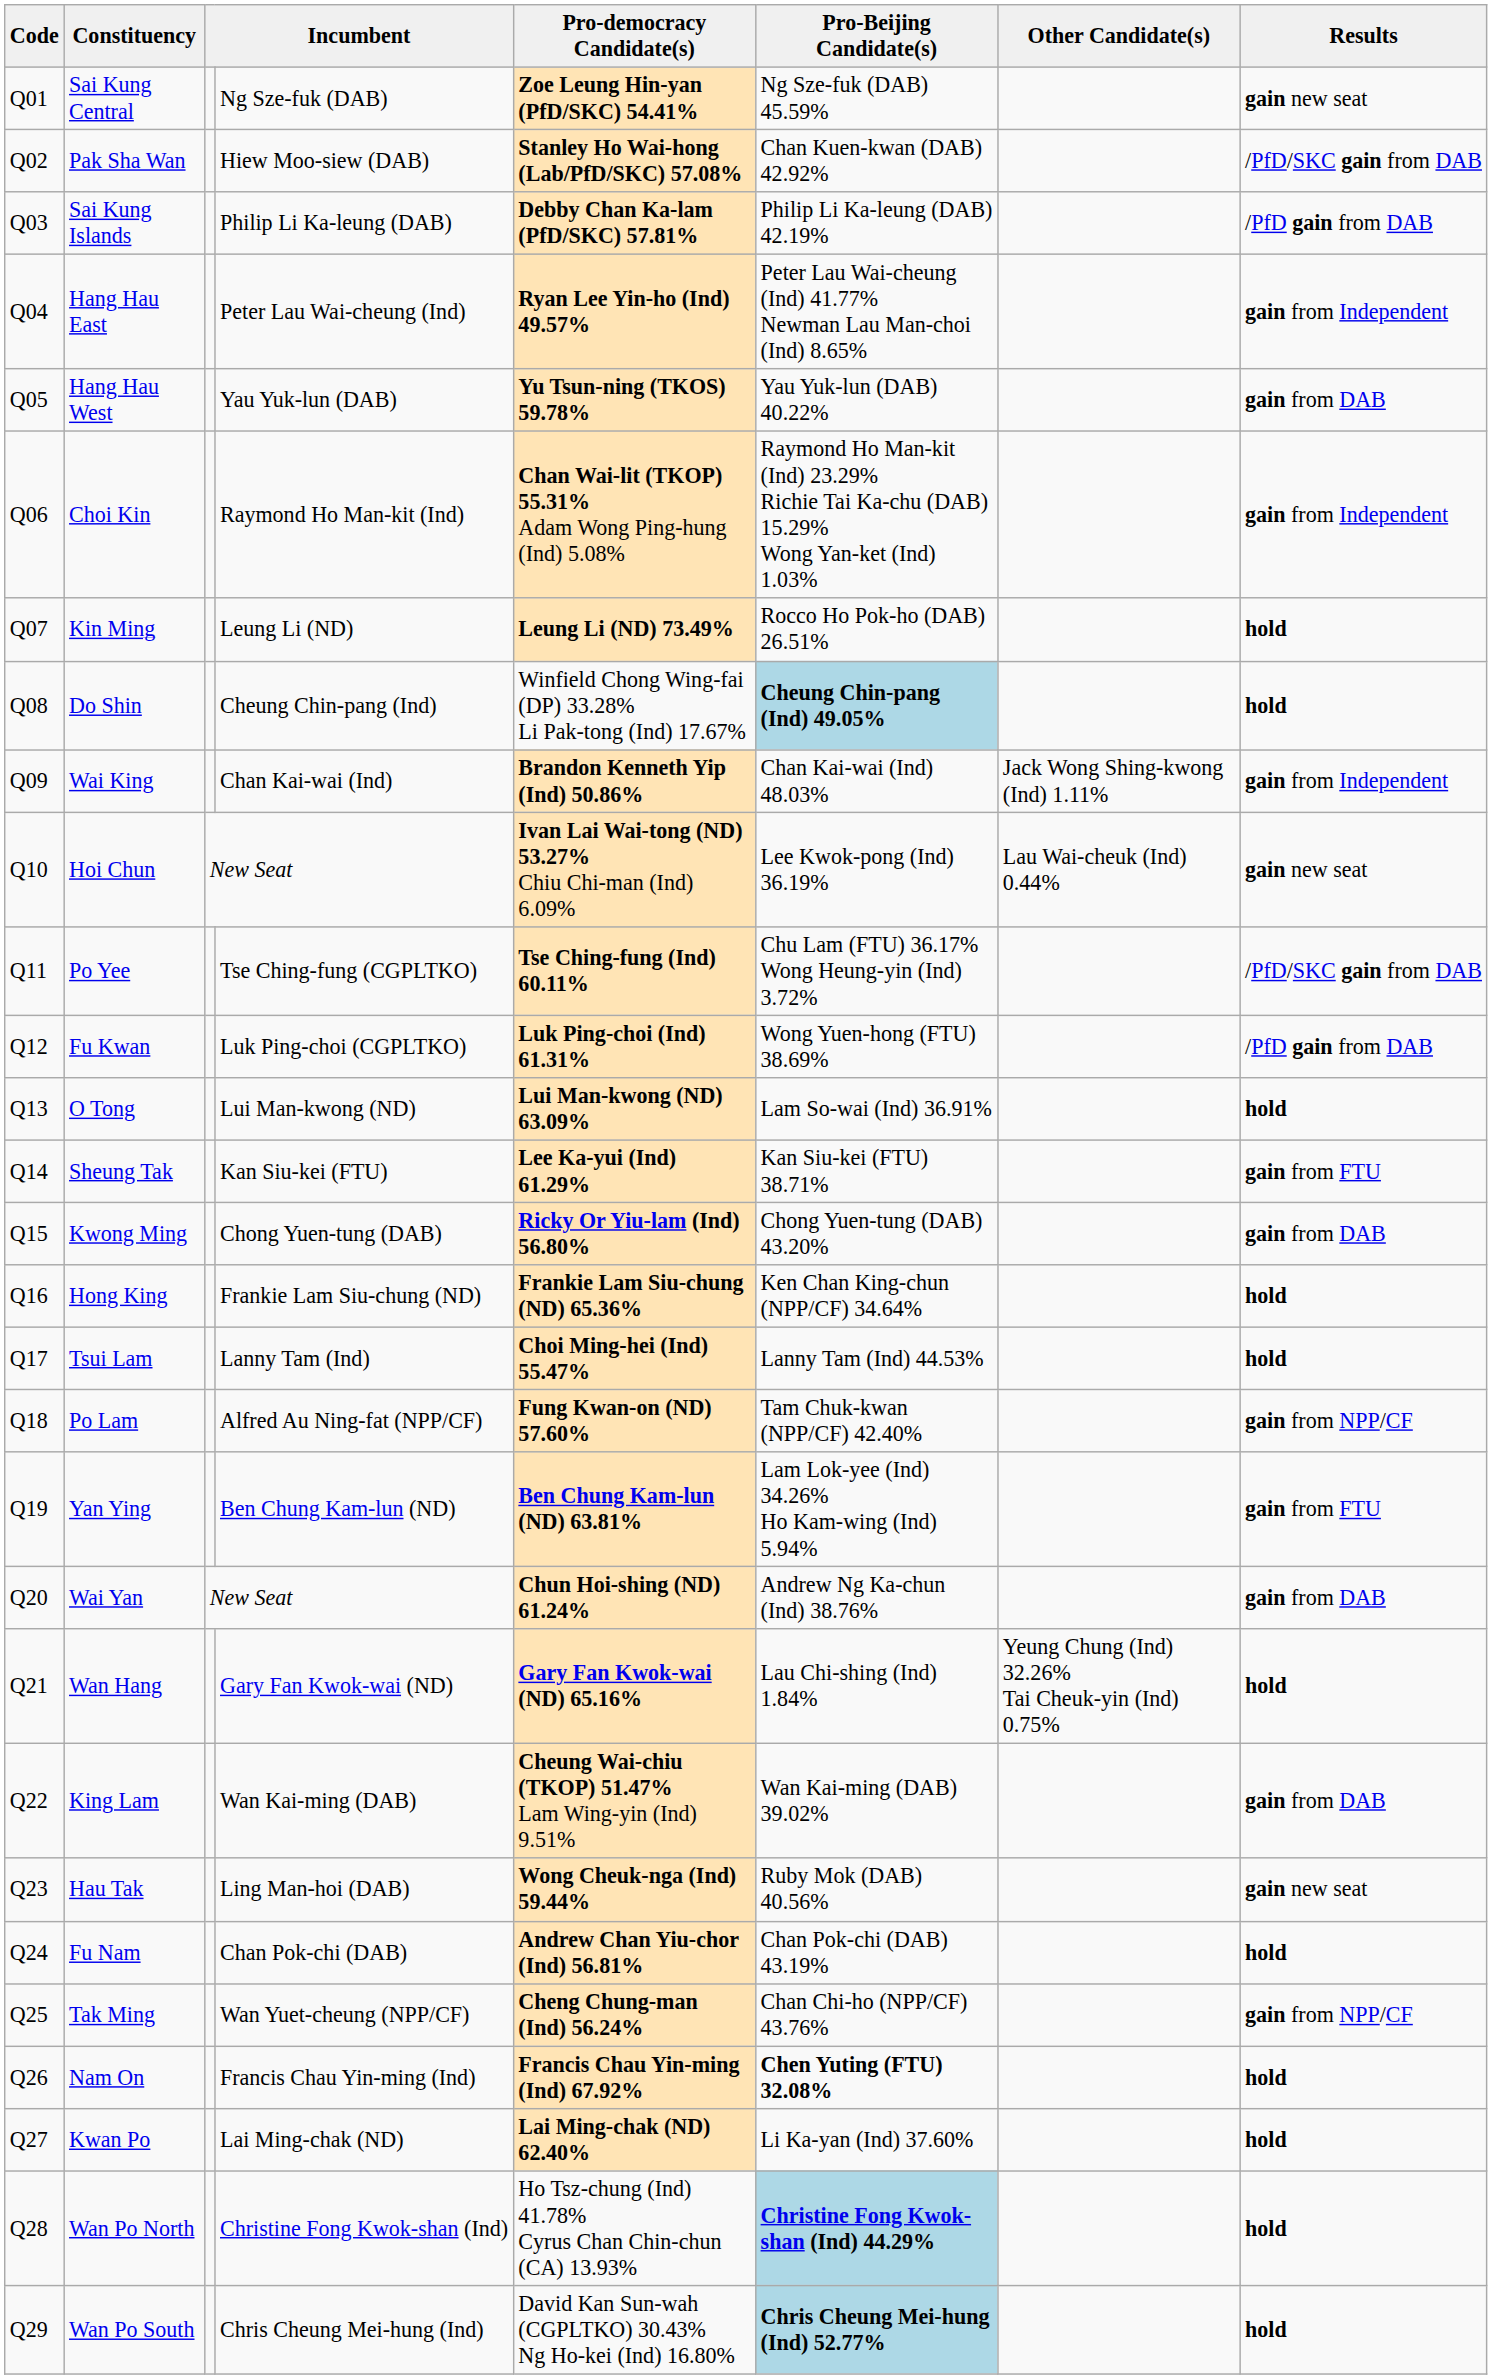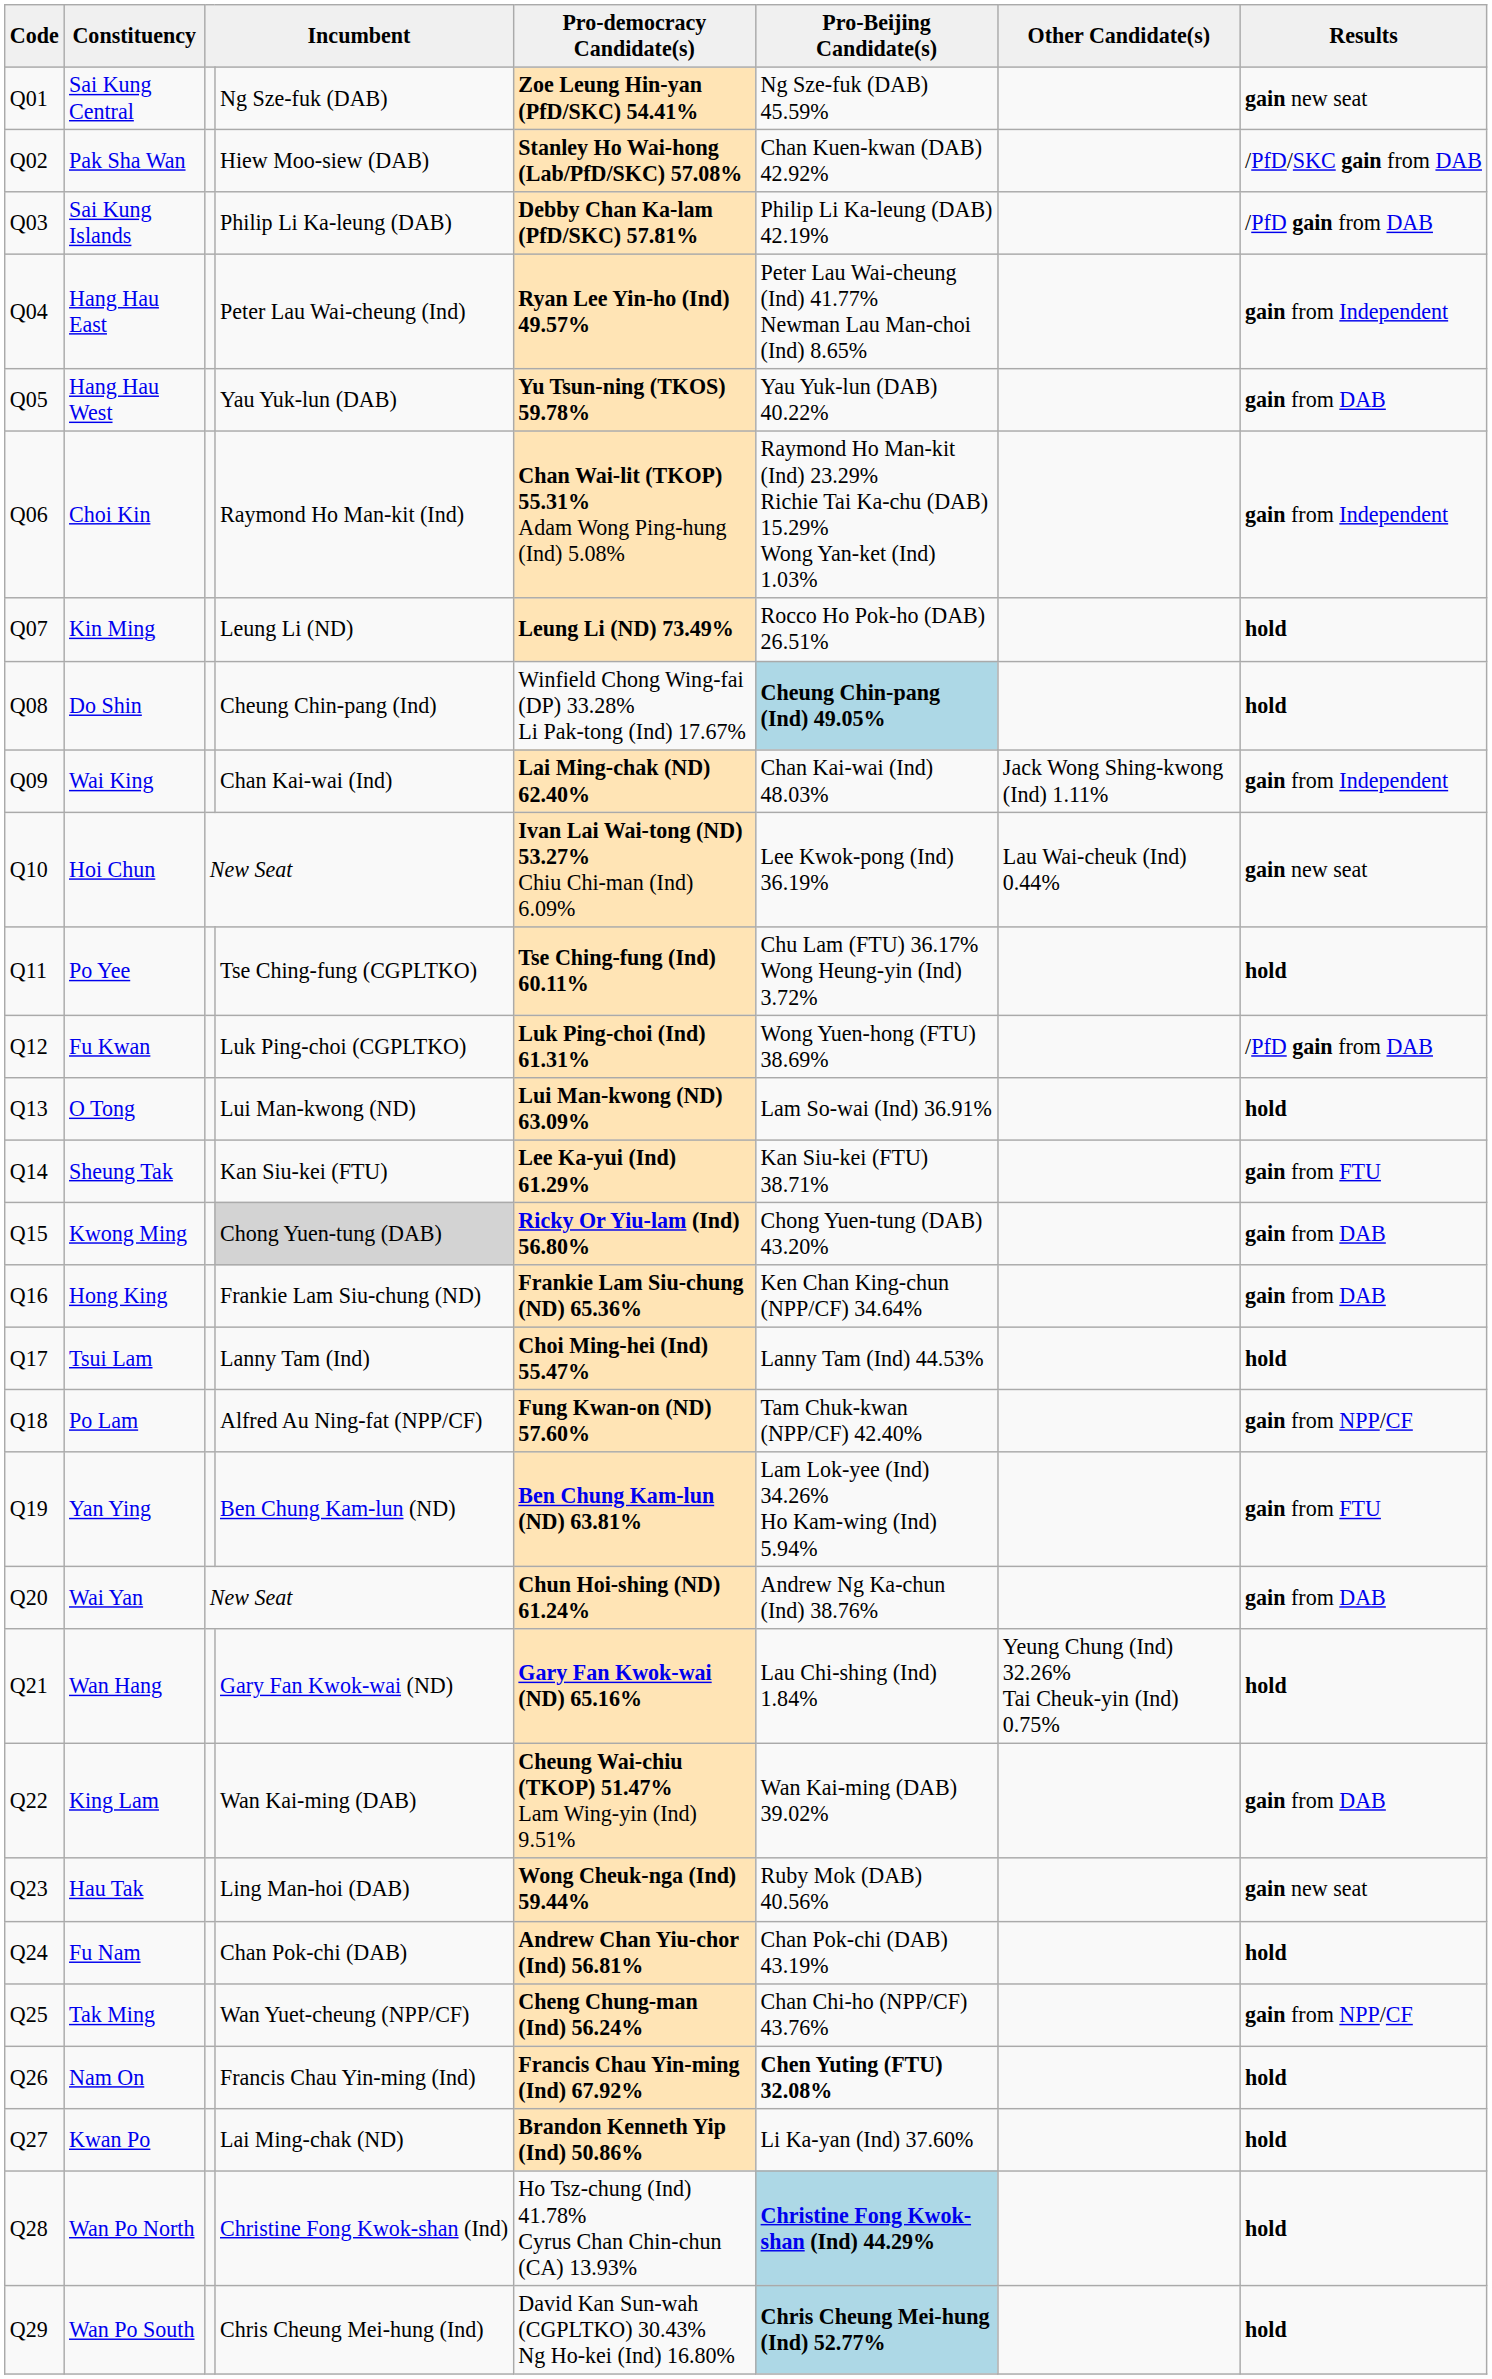(622, 780) Brandon Kenneth Yip (Ind) 50.86% -> (614, 780) Lai Ming-chak (ND) 62.40%
(1364, 970) /PfD/SKC gain from DAB -> (1266, 970) hold
(331, 1233) no background -> (331, 1233) lightgrey background
(1266, 1295) hold -> (1315, 1295) gain from DAB
(614, 2139) Lai Ming-chak (ND) 62.40% -> (622, 2139) Brandon Kenneth Yip (Ind) 50.86%
